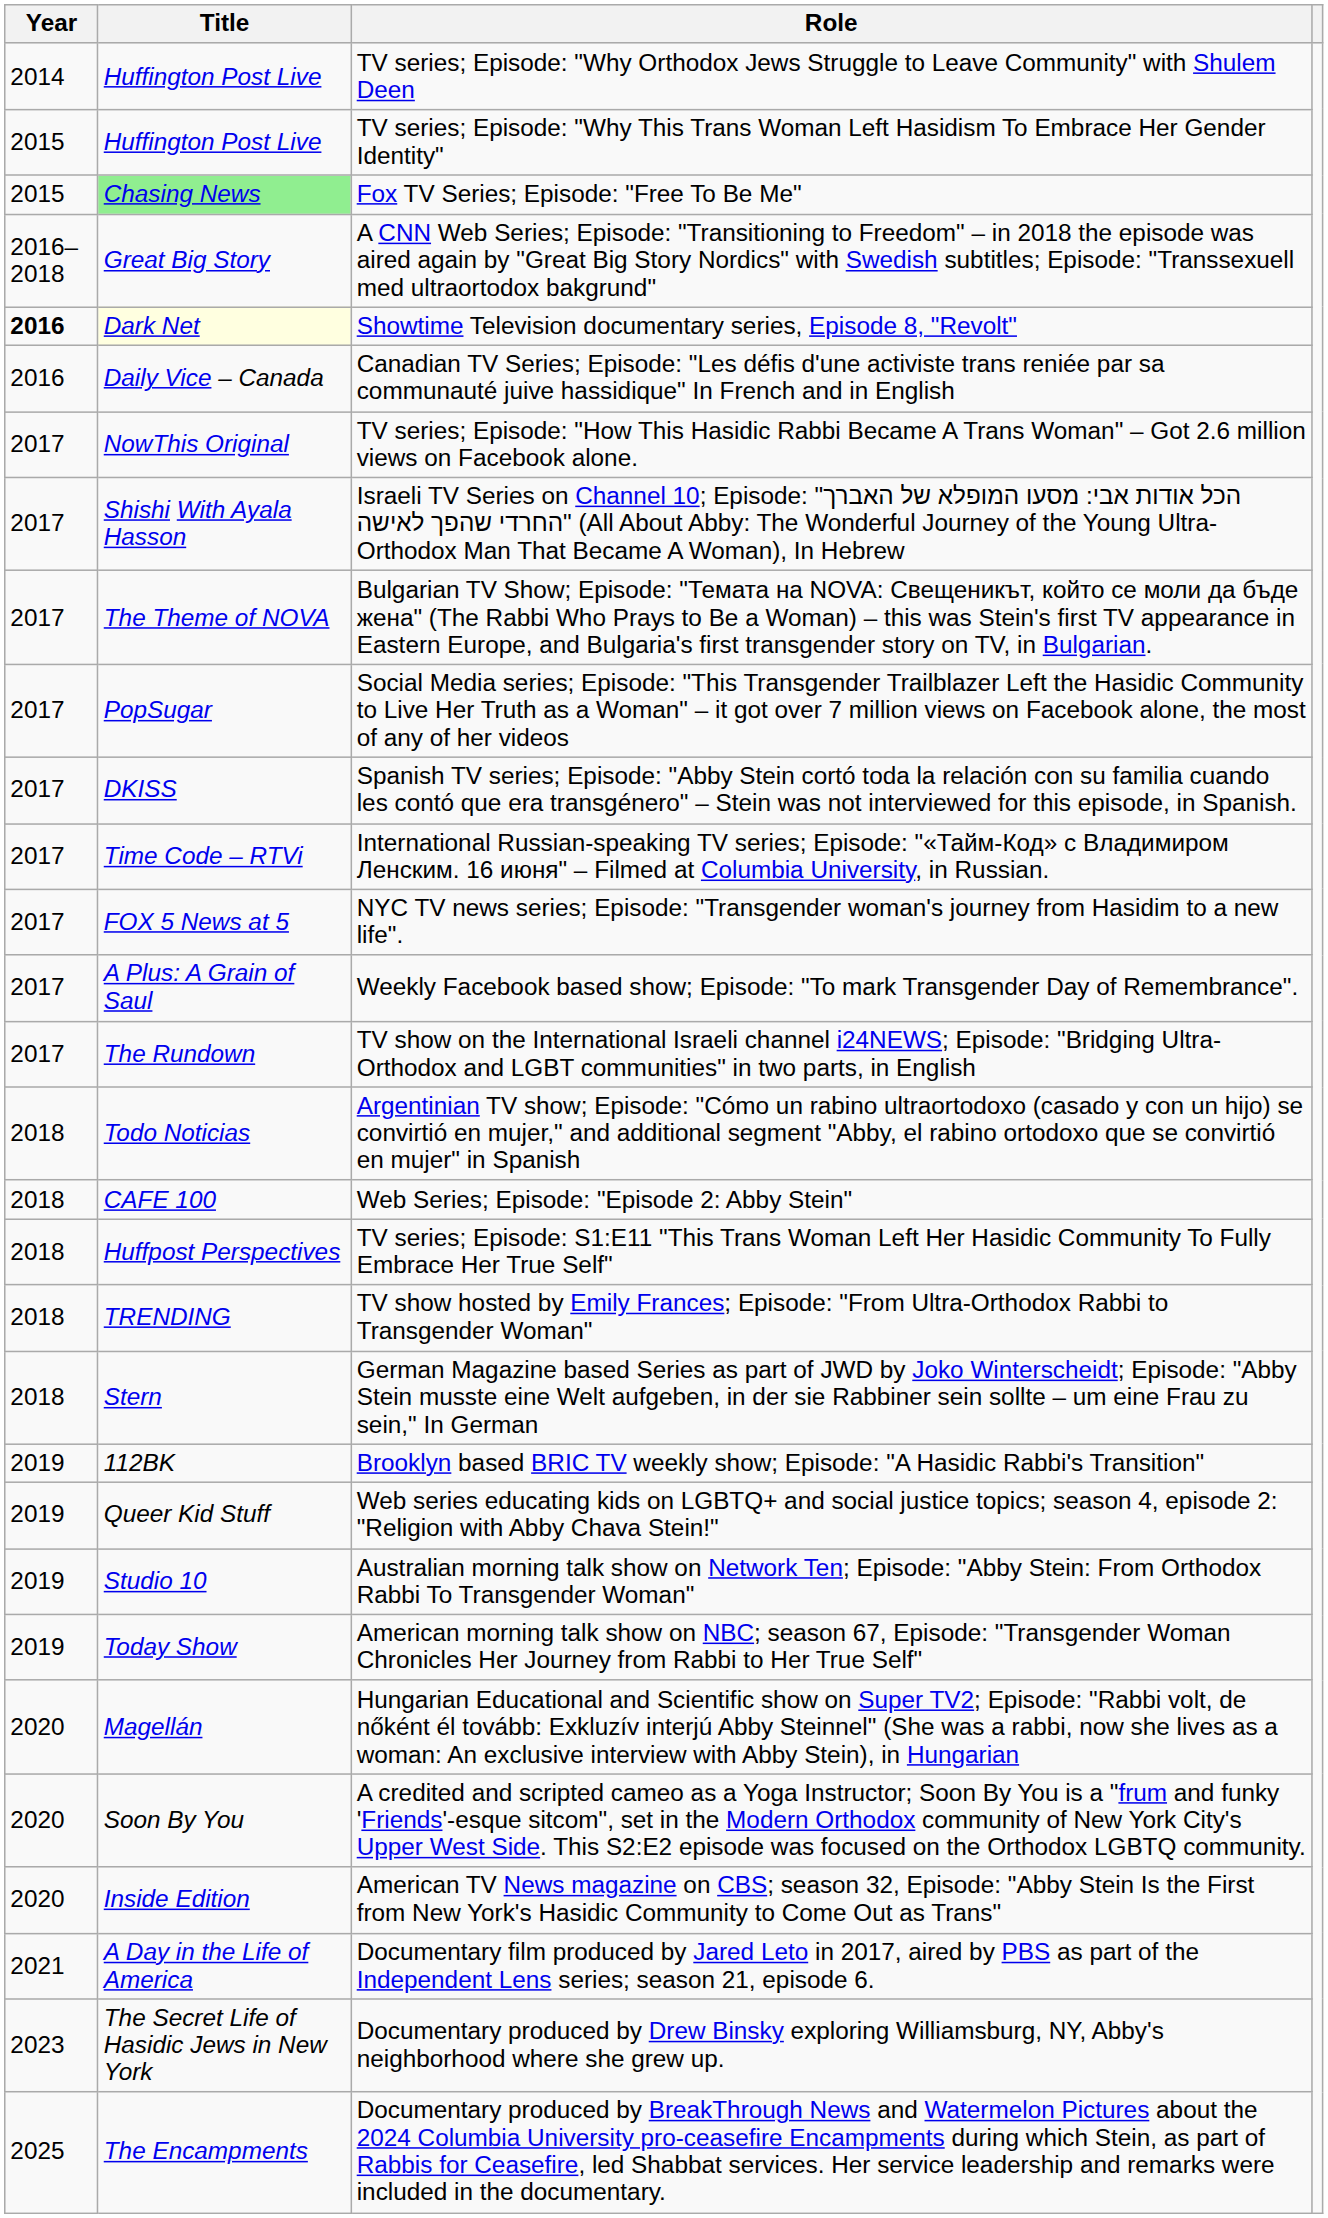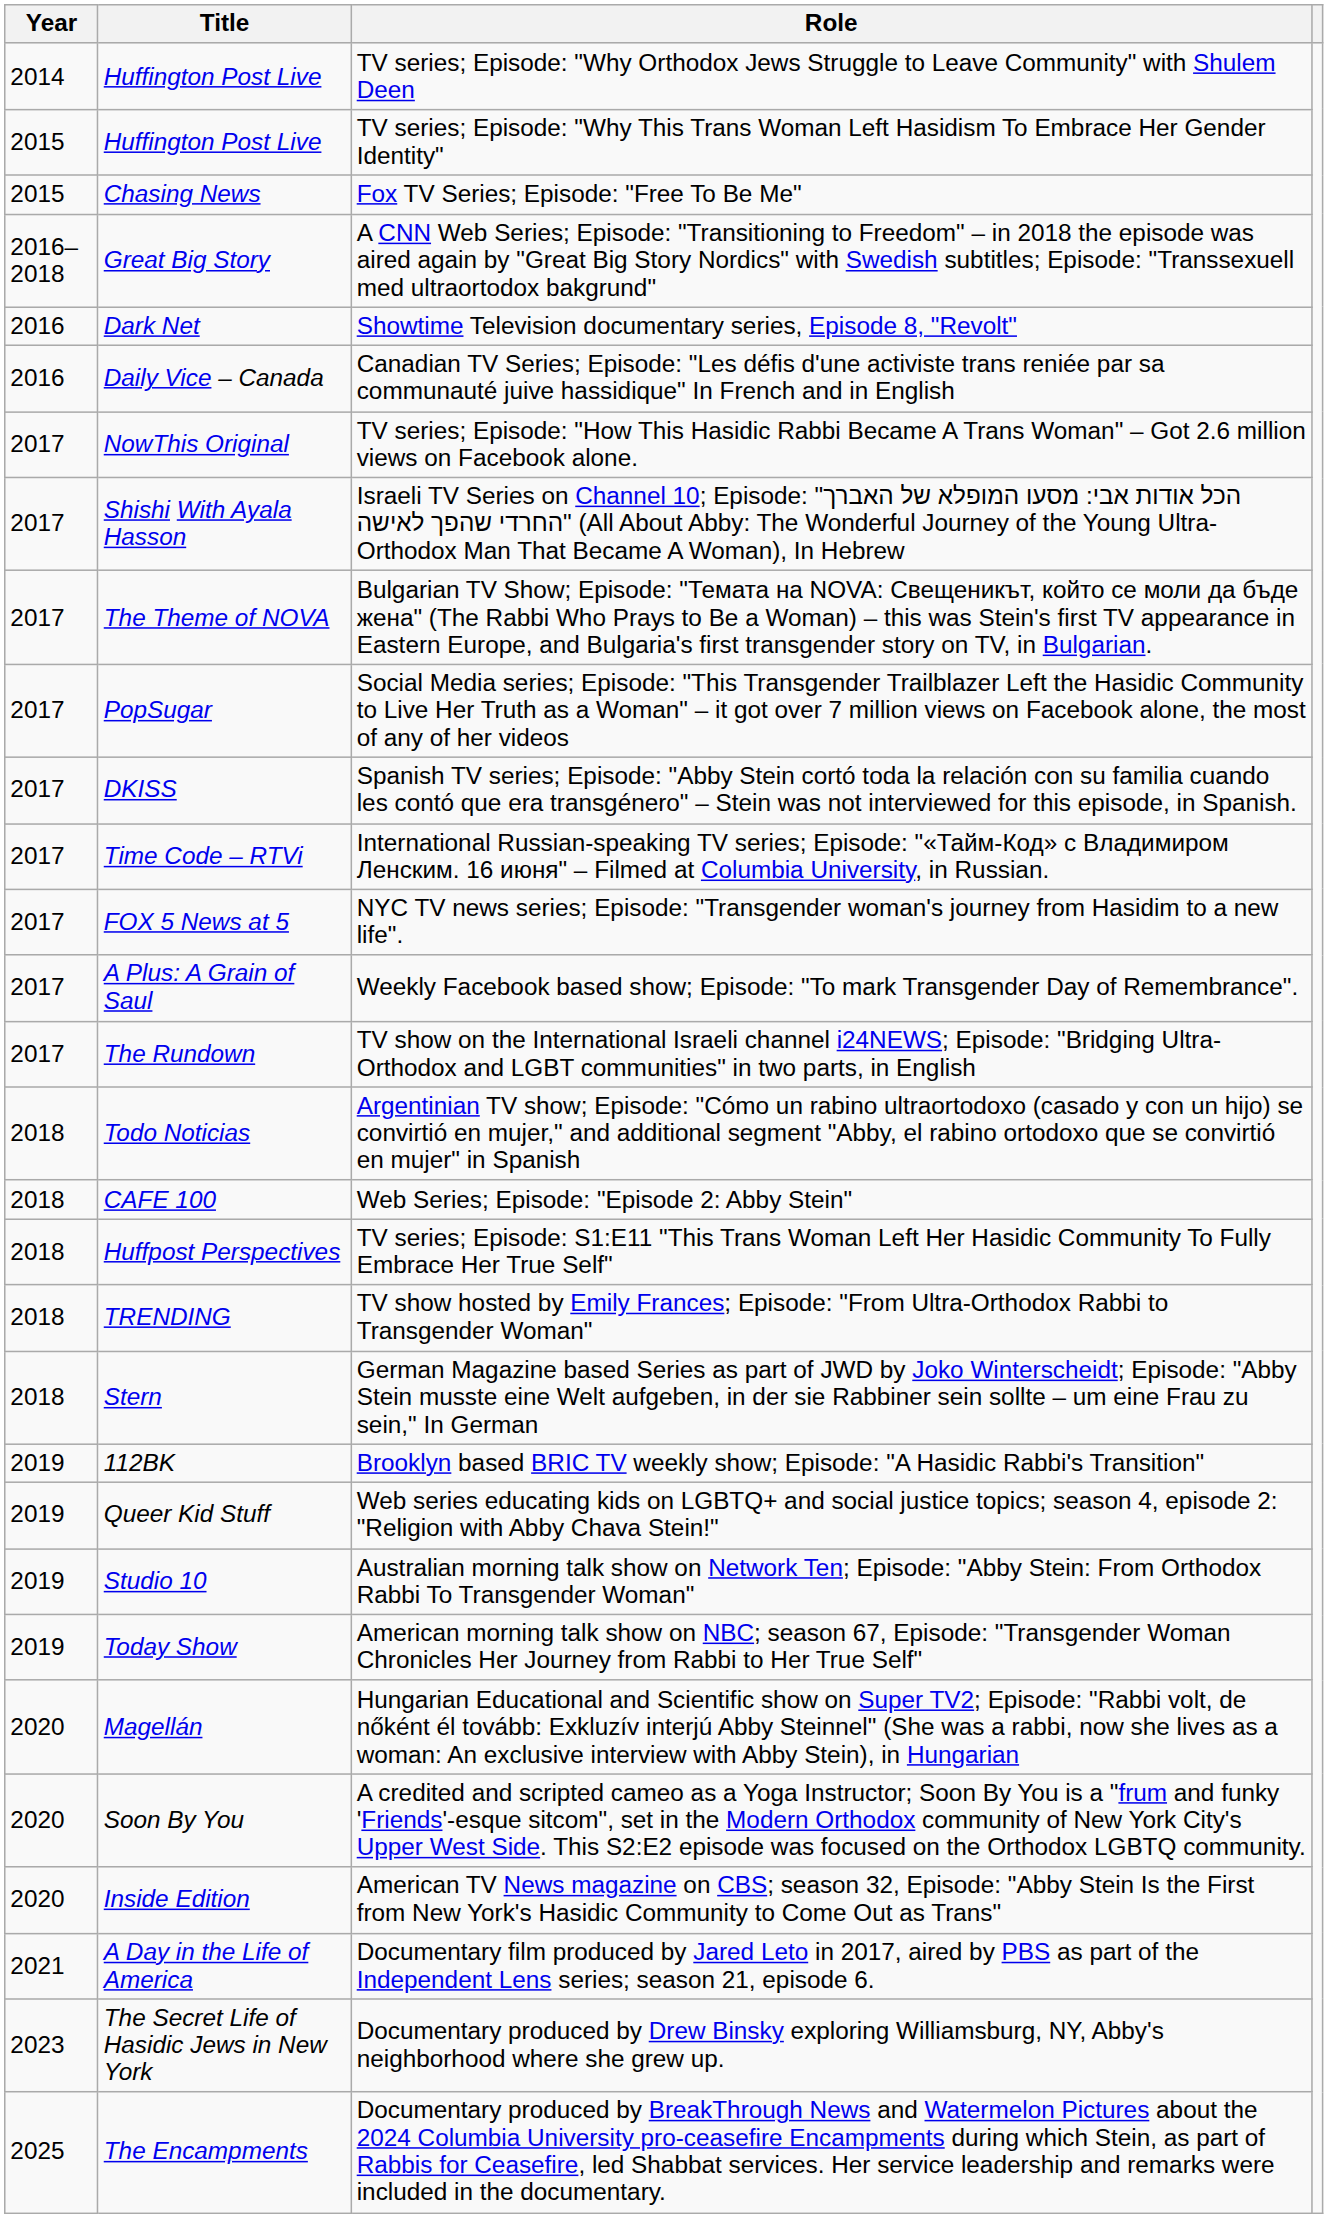(182, 194) lightgreen background -> (182, 194) no background
(37, 326) bold -> (37, 326) normal
(152, 326) lightyellow background -> (152, 326) no background
